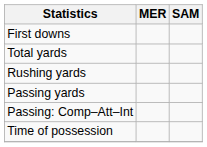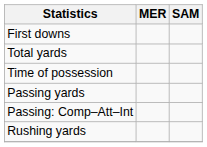rows swapped: (47, 73) <-> (60, 131)
